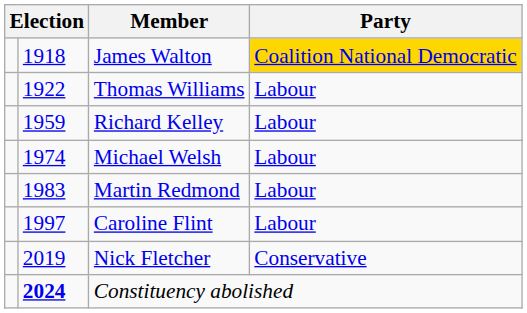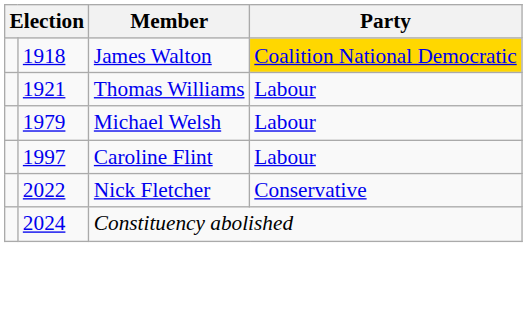(44, 88) 1922 -> (44, 88) 1921
- row: (159, 122)
(44, 156) 1974 -> (44, 122) 1979
- row: (167, 190)
(44, 257) 2019 -> (44, 190) 2022
(44, 291) bold -> (44, 223) normal
